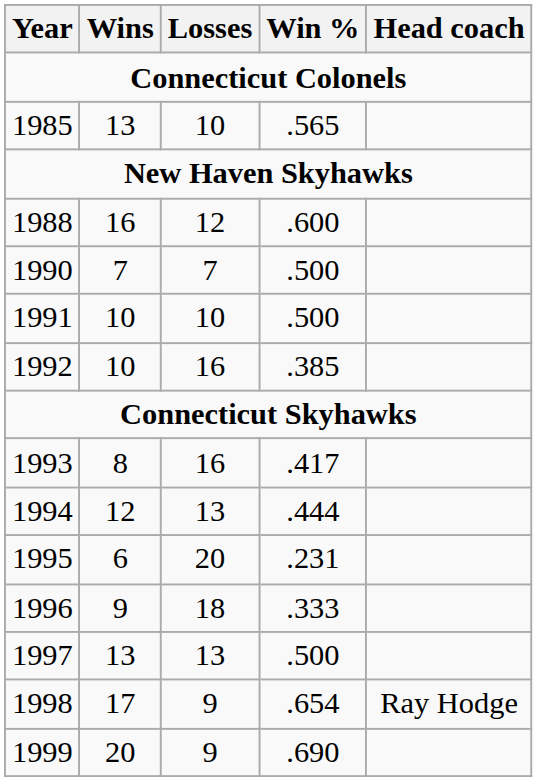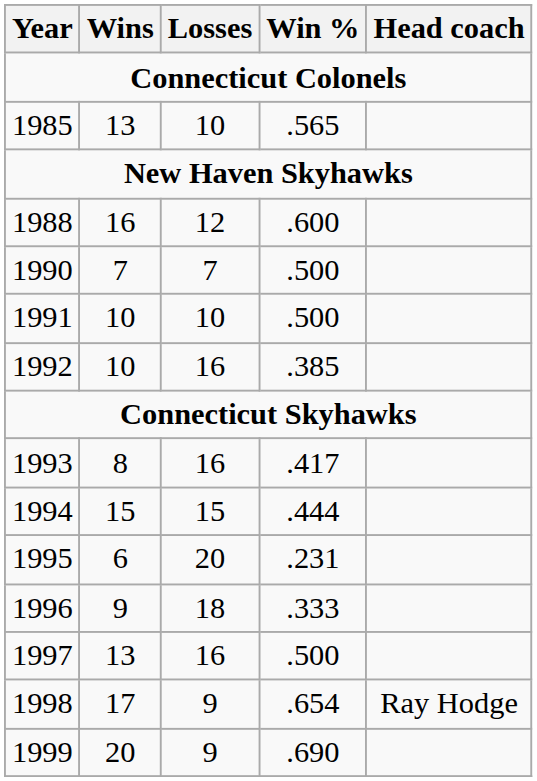(120, 510) 12 -> (120, 510) 15
(210, 510) 13 -> (210, 510) 15
(210, 655) 13 -> (210, 655) 16
